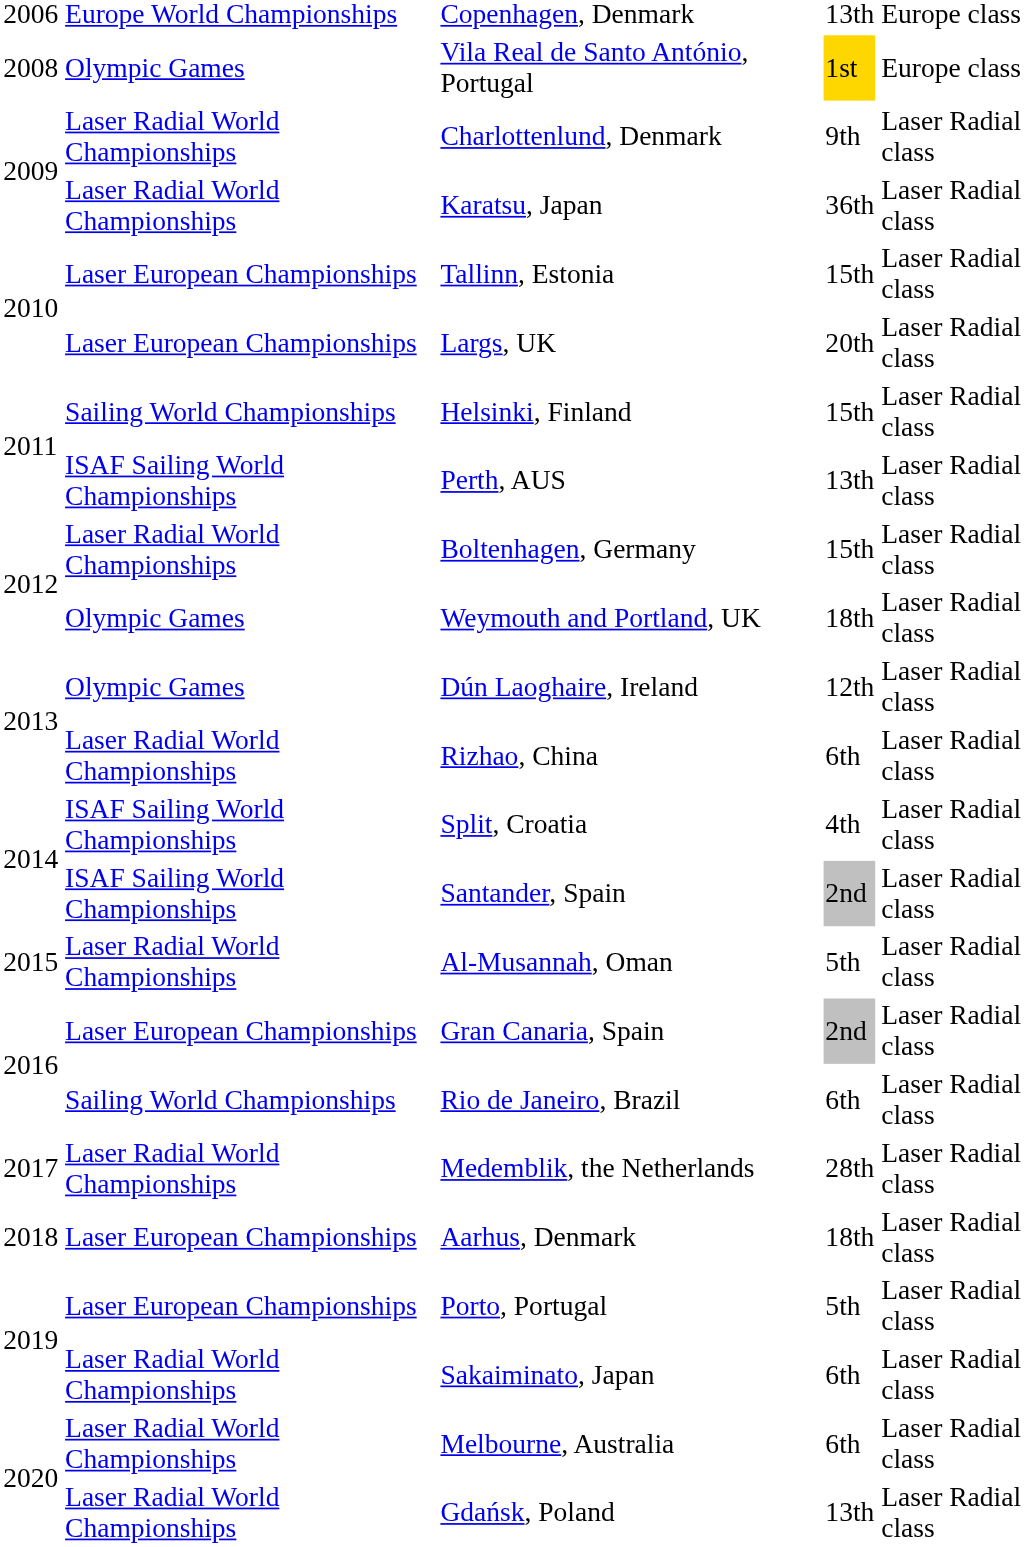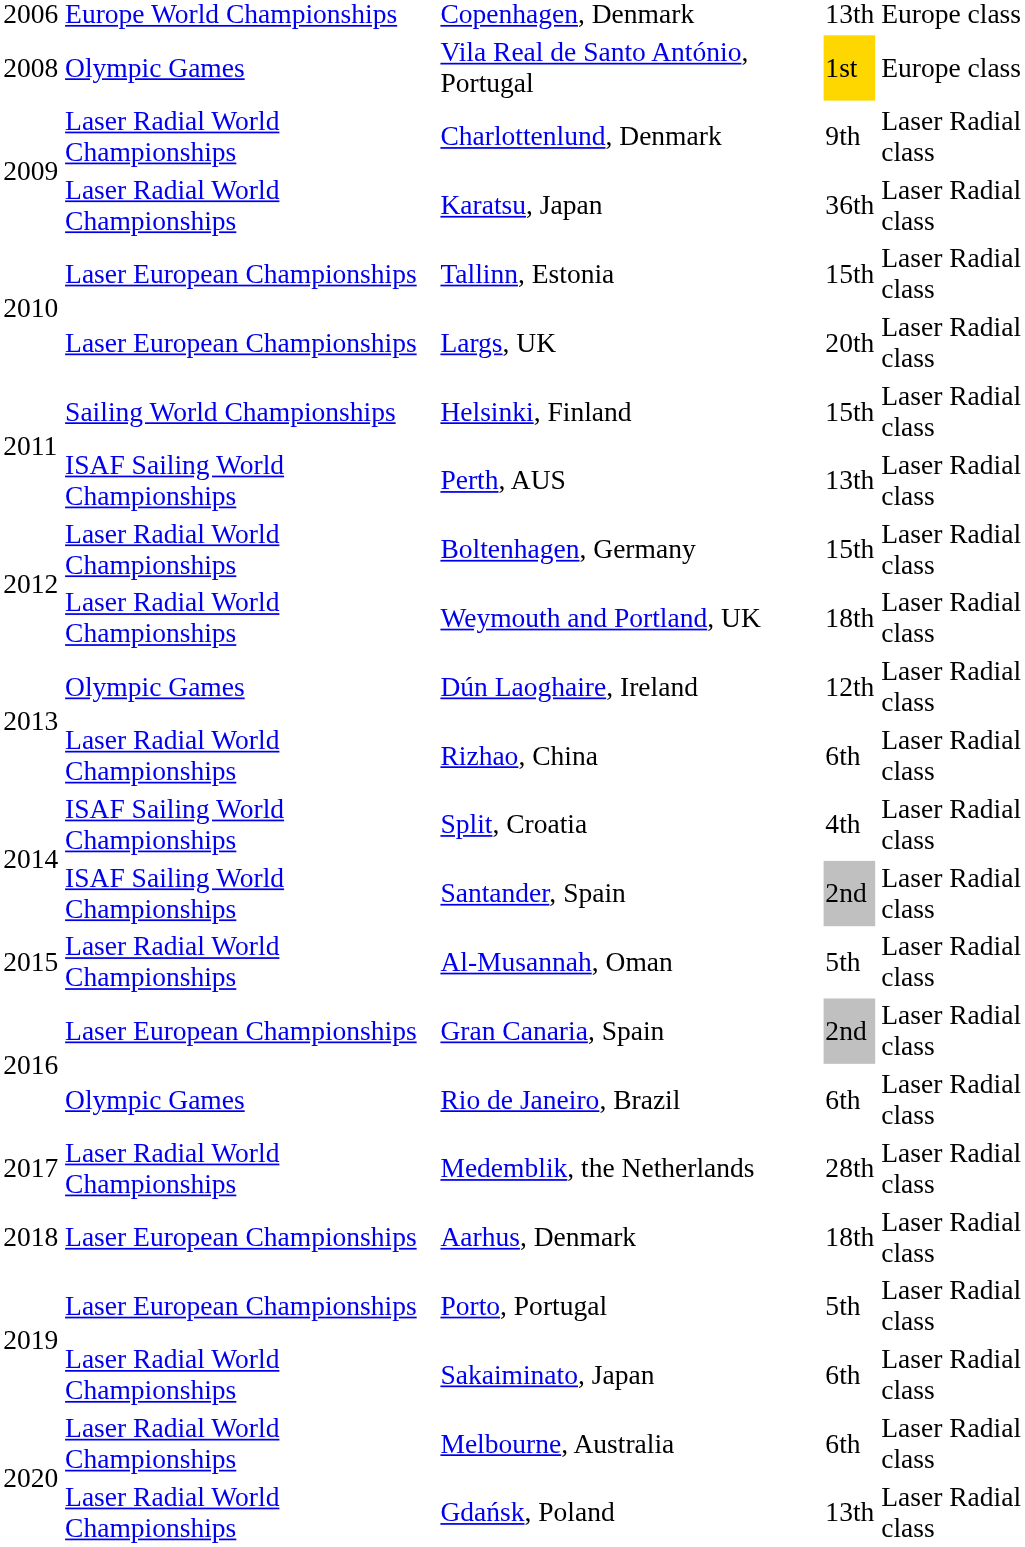(155, 618) Olympic Games -> (172, 618) Laser Radial World Championships
(230, 1099) Sailing World Championships -> (155, 1099) Olympic Games
